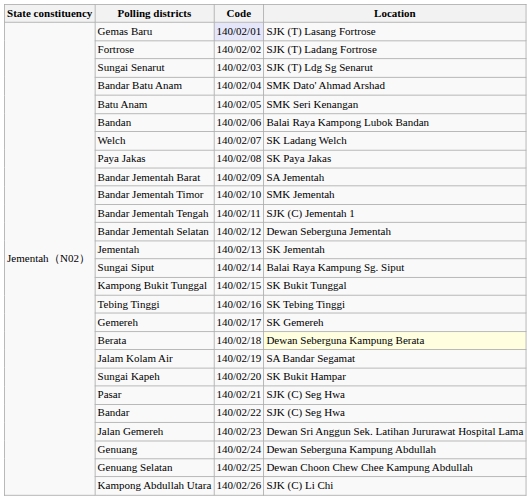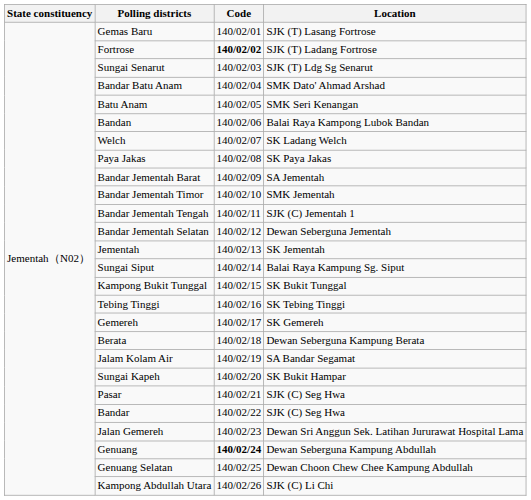(239, 31) lavender background -> (239, 31) no background
(239, 49) normal -> (239, 49) bold
(345, 340) lightyellow background -> (345, 340) no background
(239, 449) normal -> (239, 449) bold
